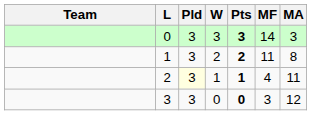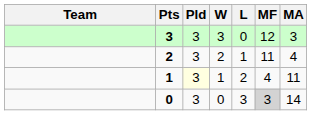columns swapped: (241, 15) <-> (167, 15)
(267, 36) 14 -> (267, 36) 12
(293, 57) 8 -> (293, 57) 4
(267, 99) no background -> (267, 99) lightgrey background
(293, 99) 12 -> (293, 99) 14
